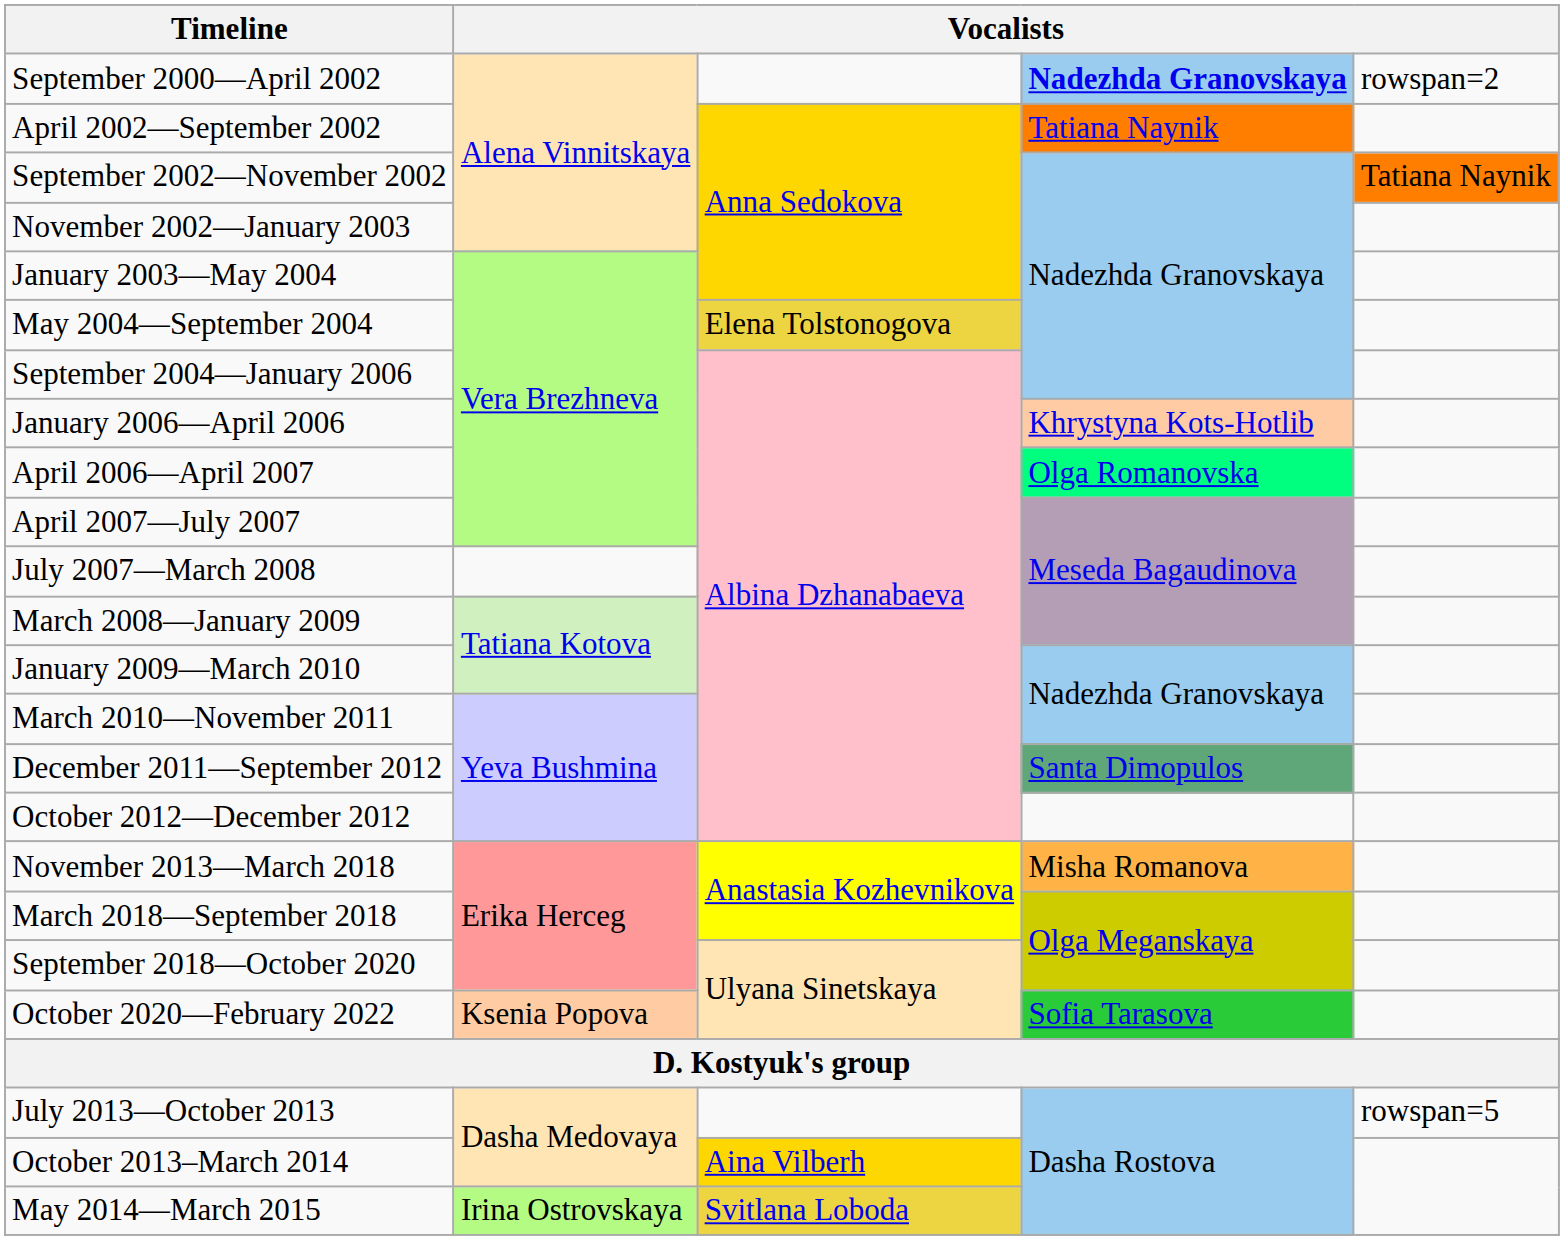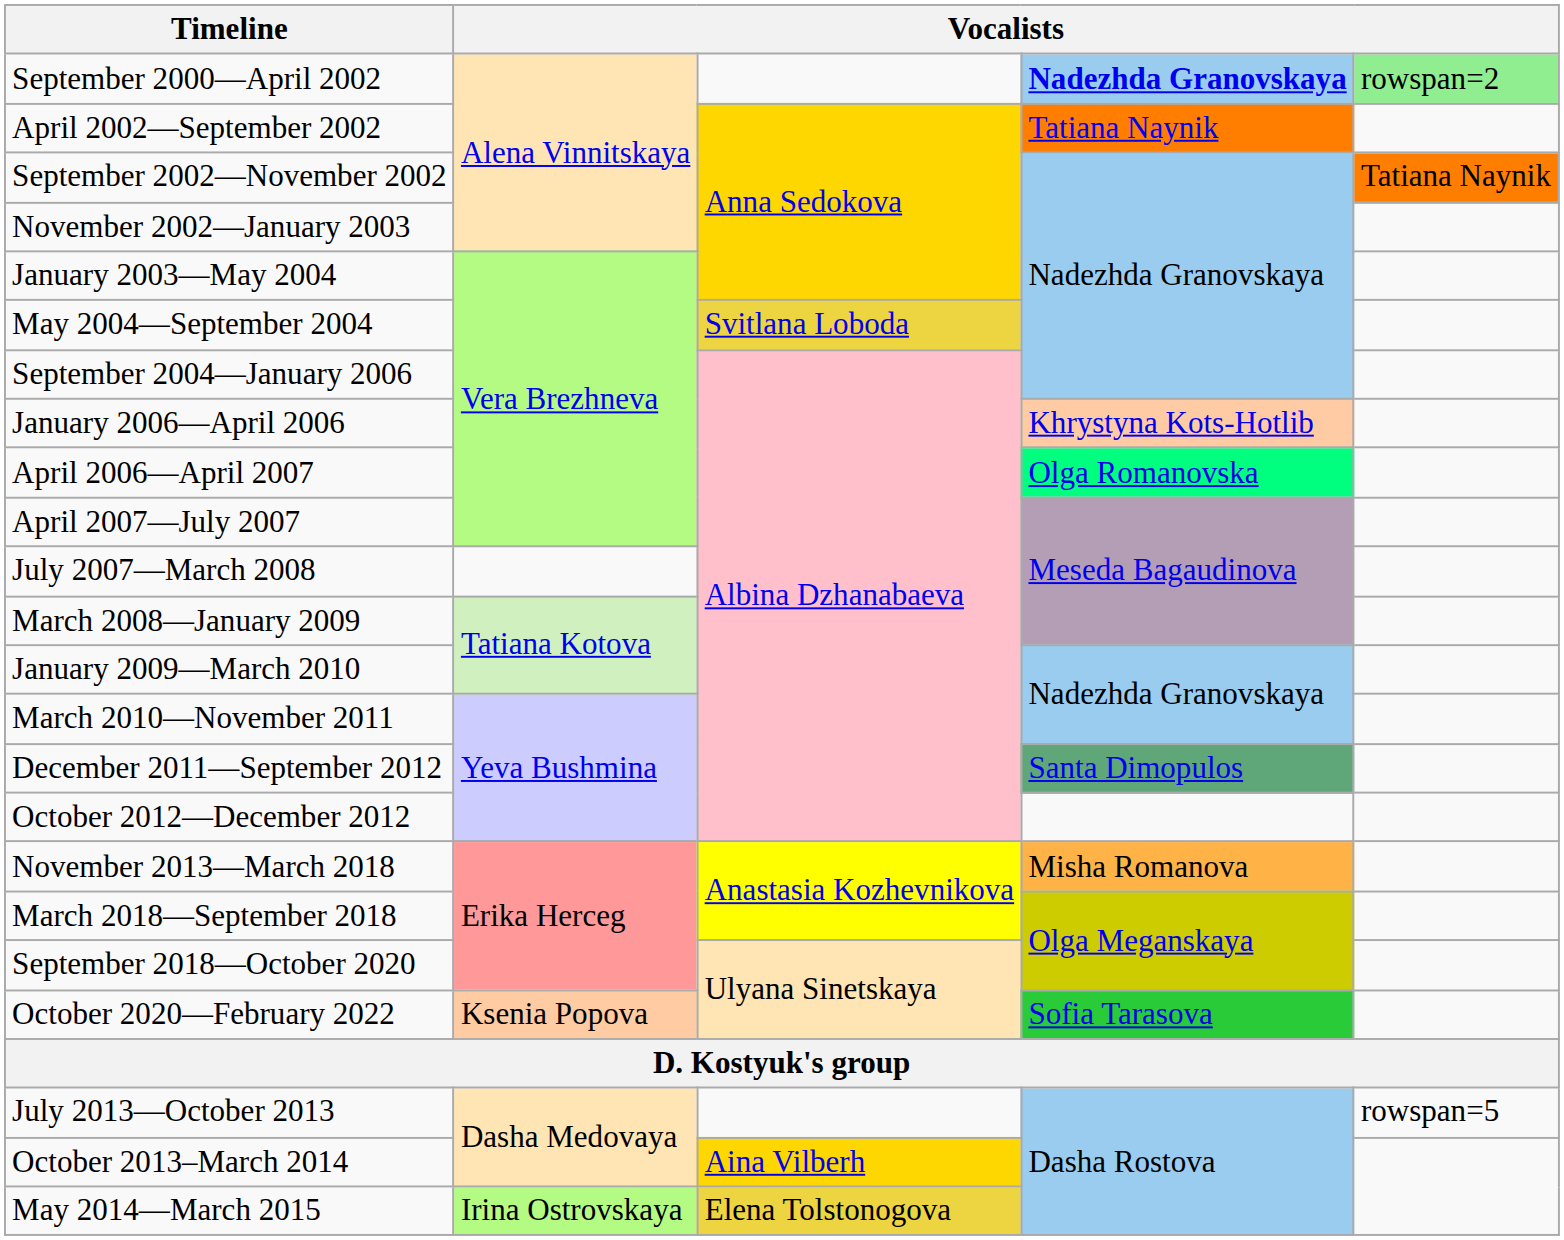(1430, 78) no background -> (1430, 78) lightgreen background
(828, 324) Elena Tolstonogova -> (807, 324) Svitlana Loboda
(807, 1210) Svitlana Loboda -> (828, 1210) Elena Tolstonogova
